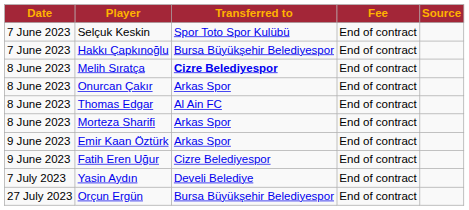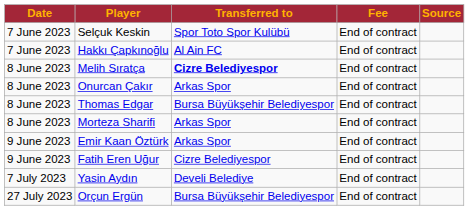(254, 50) Bursa Büyükşehir Belediyespor -> (198, 50) Al Ain FC
(198, 104) Al Ain FC -> (254, 104) Bursa Büyükşehir Belediyespor
